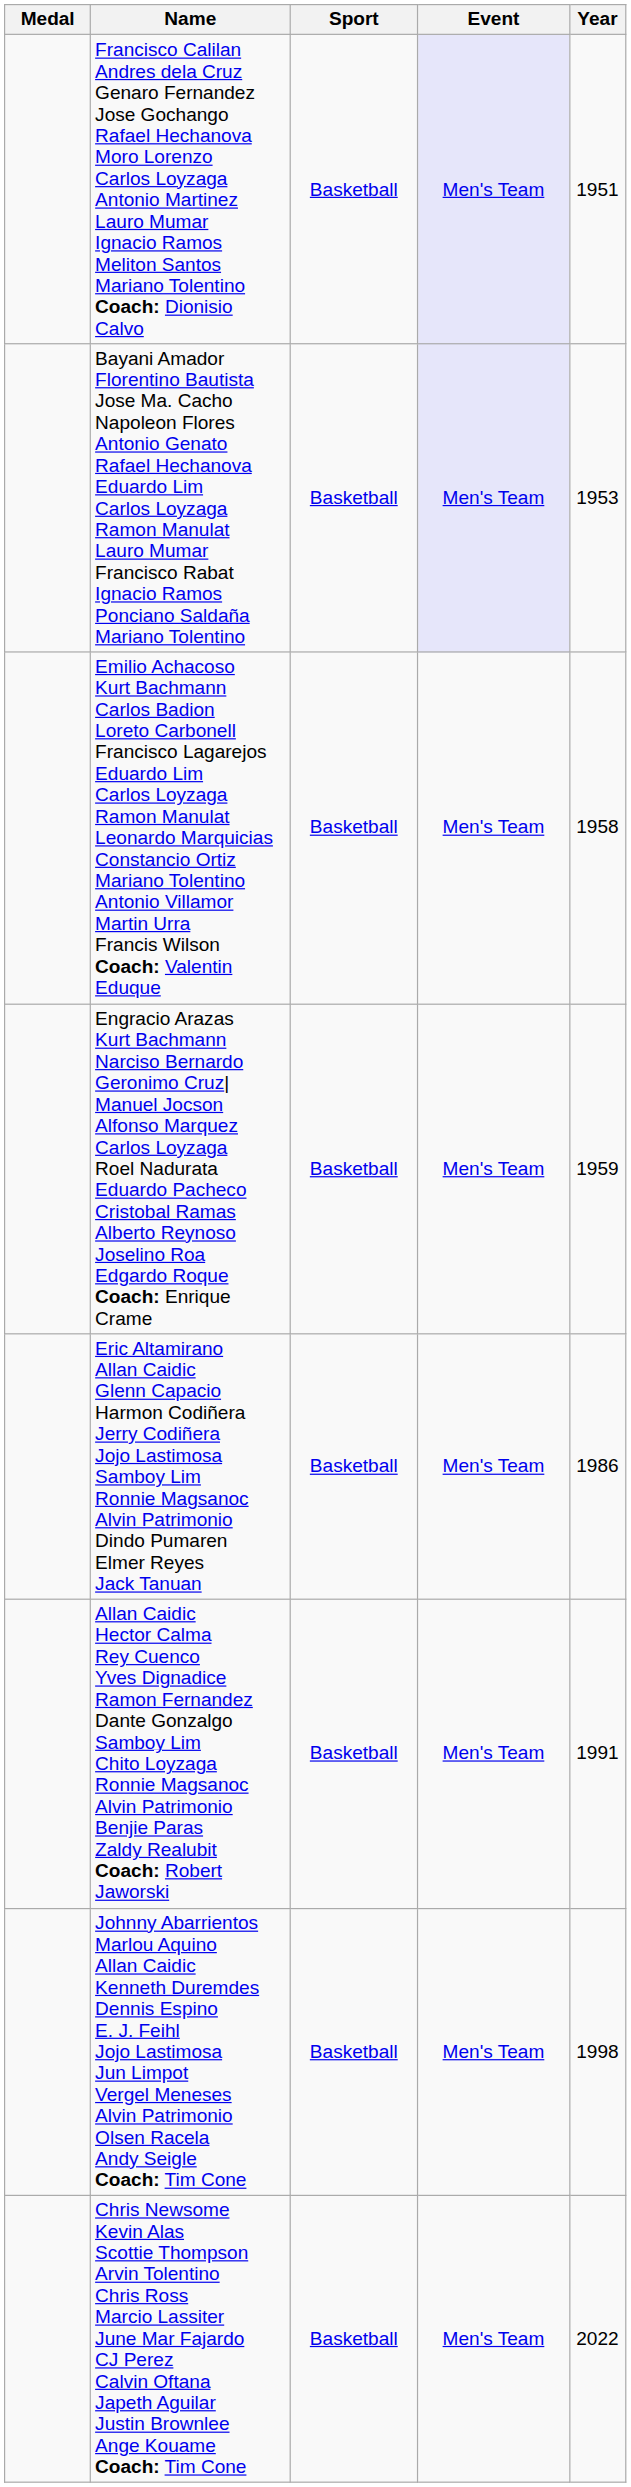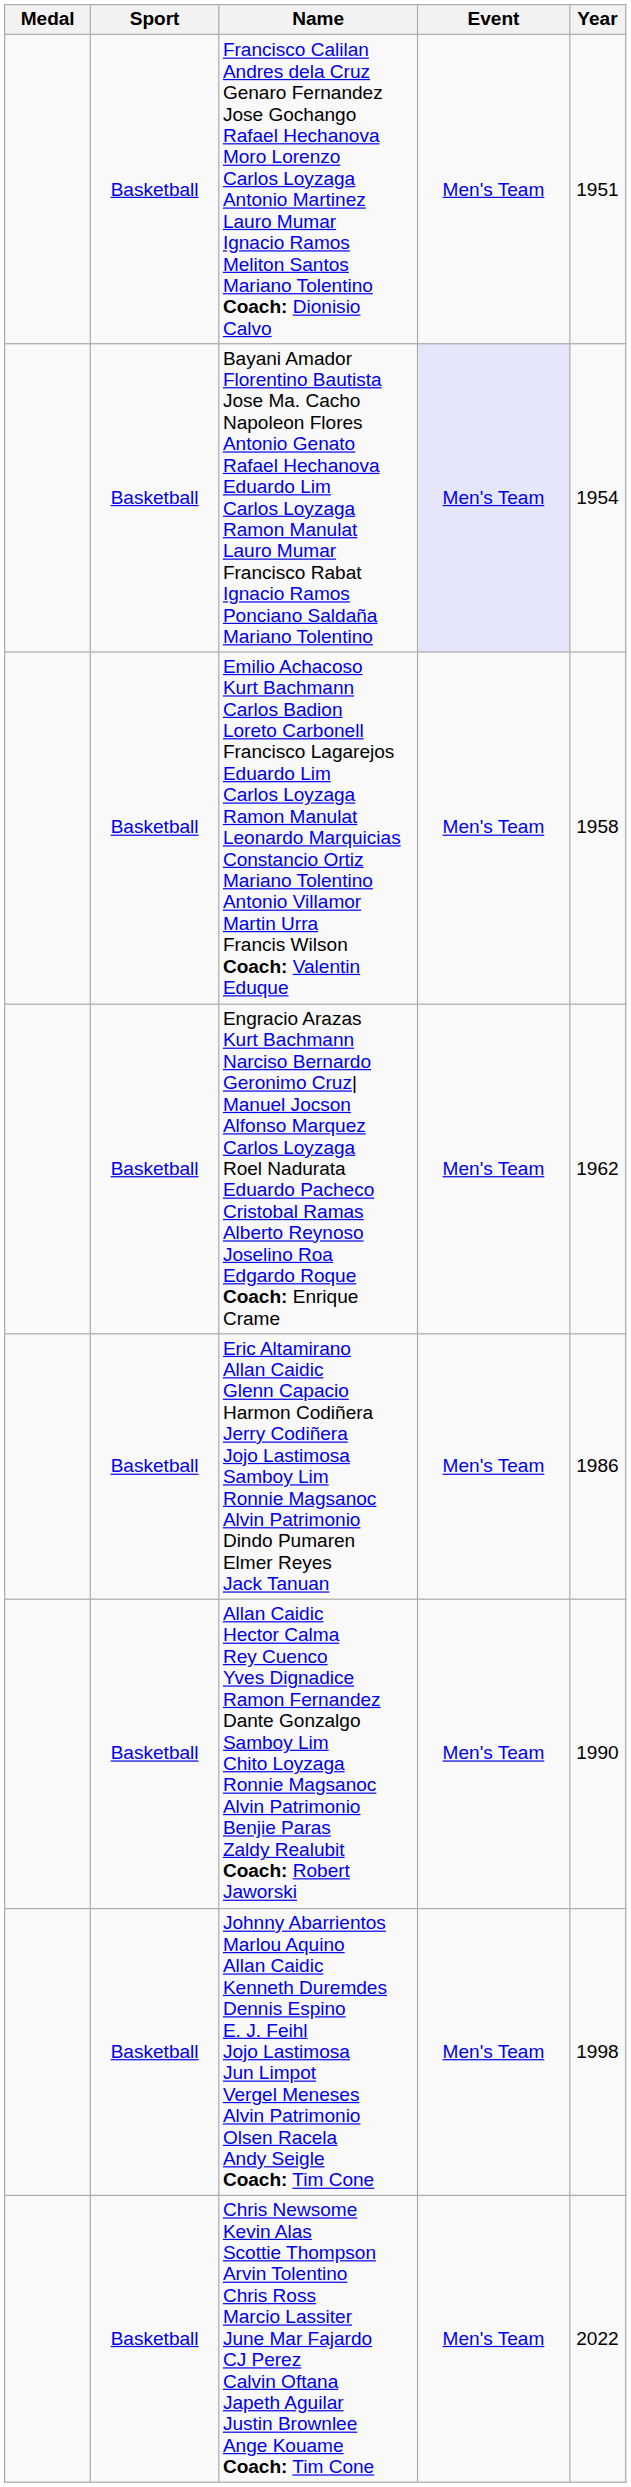columns swapped: (190, 19) <-> (354, 19)
(493, 189) lavender background -> (493, 189) no background
(597, 497) 1953 -> (597, 497) 1954
(597, 1168) 1959 -> (597, 1168) 1962
(597, 1753) 1991 -> (597, 1753) 1990
